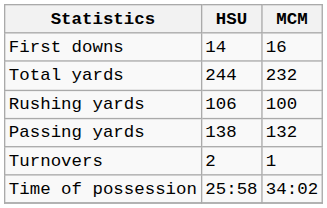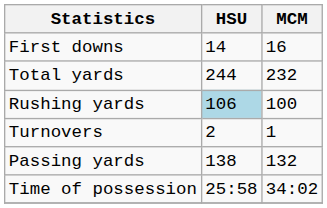(221, 104) no background -> (221, 104) lightblue background
rows swapped: (77, 132) <-> (56, 161)
